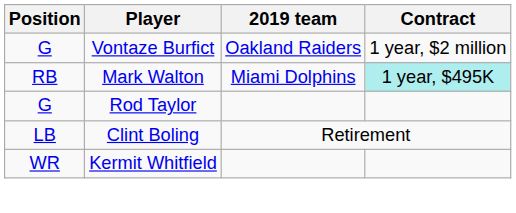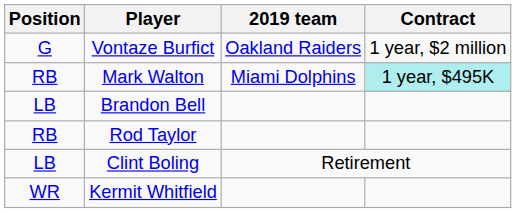+ row: (153, 105)
(45, 105) G -> (45, 134) RB
